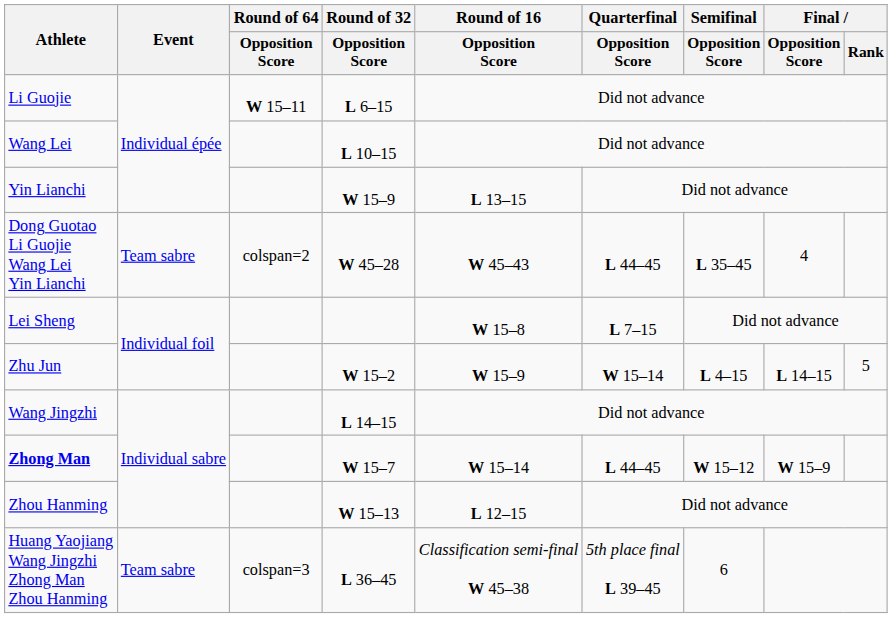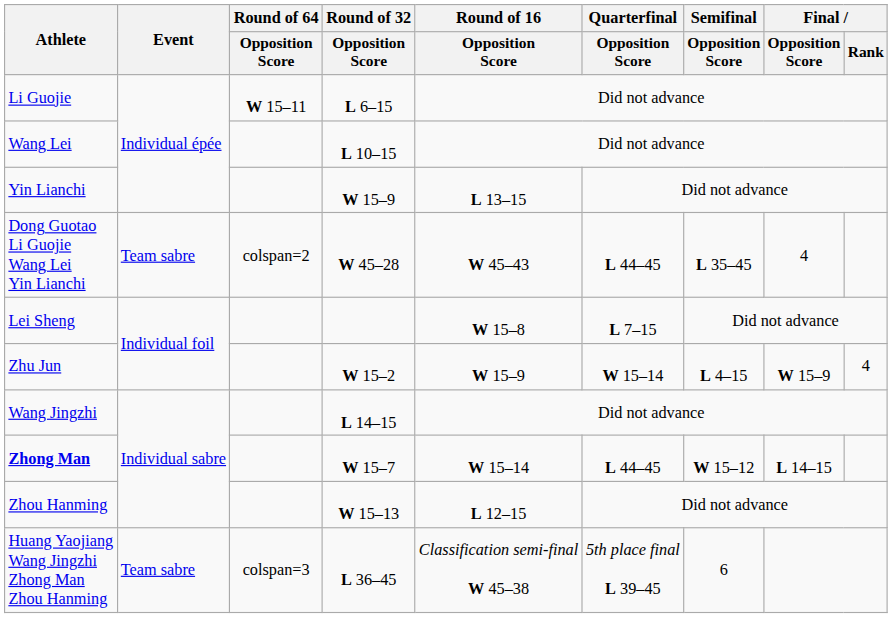(804, 376) L 14–15 -> (804, 376) W 15–9
(866, 366) 5 -> (866, 366) 4
(804, 468) W 15–9 -> (804, 468) L 14–15
